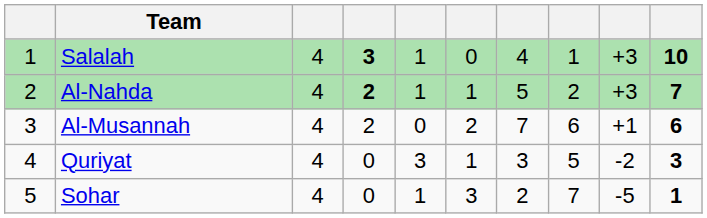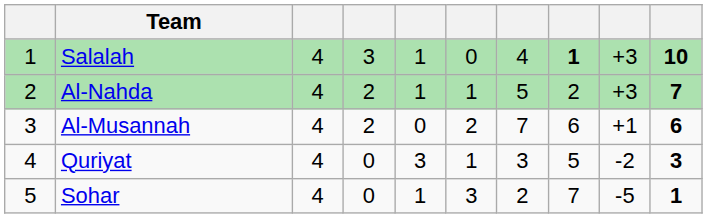(369, 56) bold -> (369, 56) normal
(574, 56) normal -> (574, 56) bold
(369, 91) bold -> (369, 91) normal
